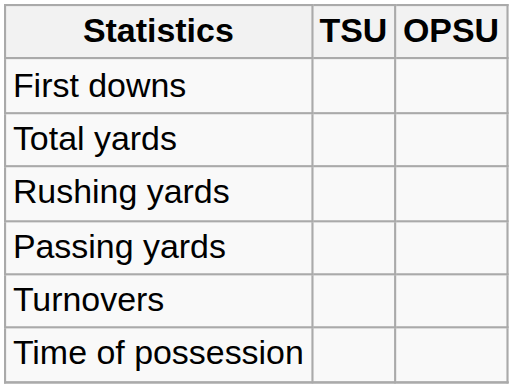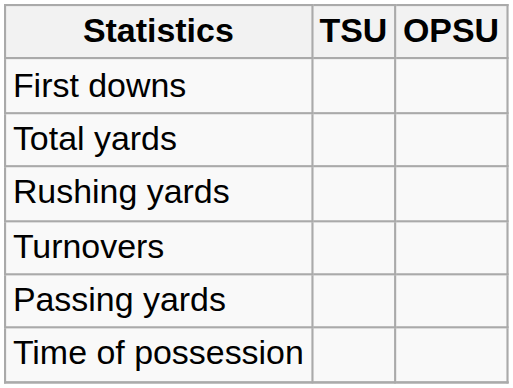rows swapped: (119, 246) <-> (89, 300)
